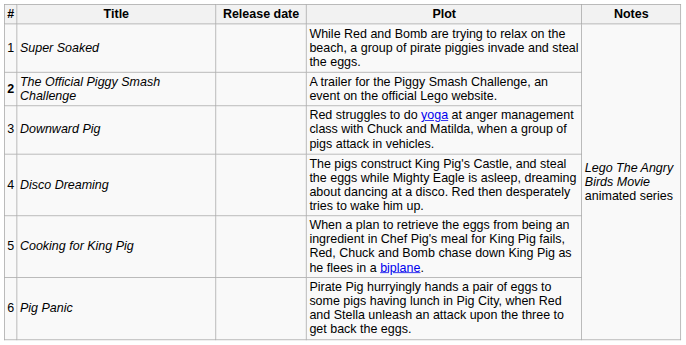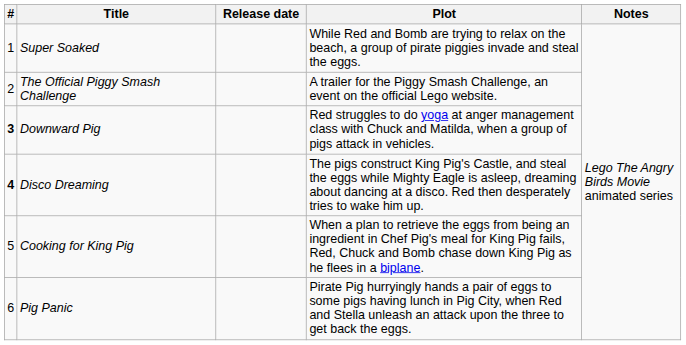(11, 89) bold -> (11, 89) normal
(11, 129) normal -> (11, 129) bold
(11, 184) normal -> (11, 184) bold
